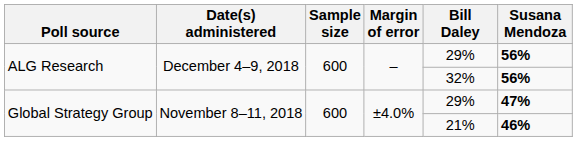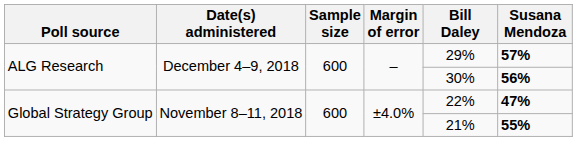(516, 55) 56% -> (516, 55) 57%
(460, 78) 32% -> (460, 78) 30%
(460, 101) 29% -> (460, 101) 22%
(516, 124) 46% -> (516, 124) 55%
